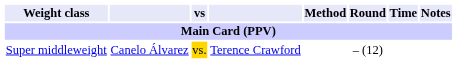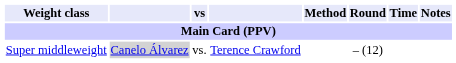(150, 49) no background -> (150, 49) lightgrey background
(199, 49) gold background -> (199, 49) no background
